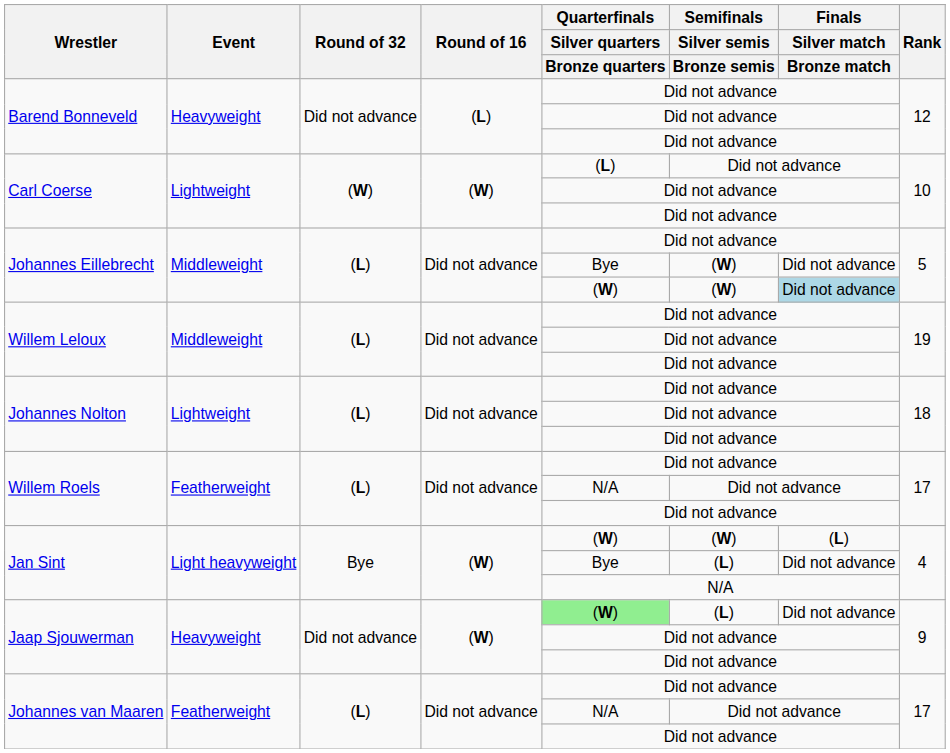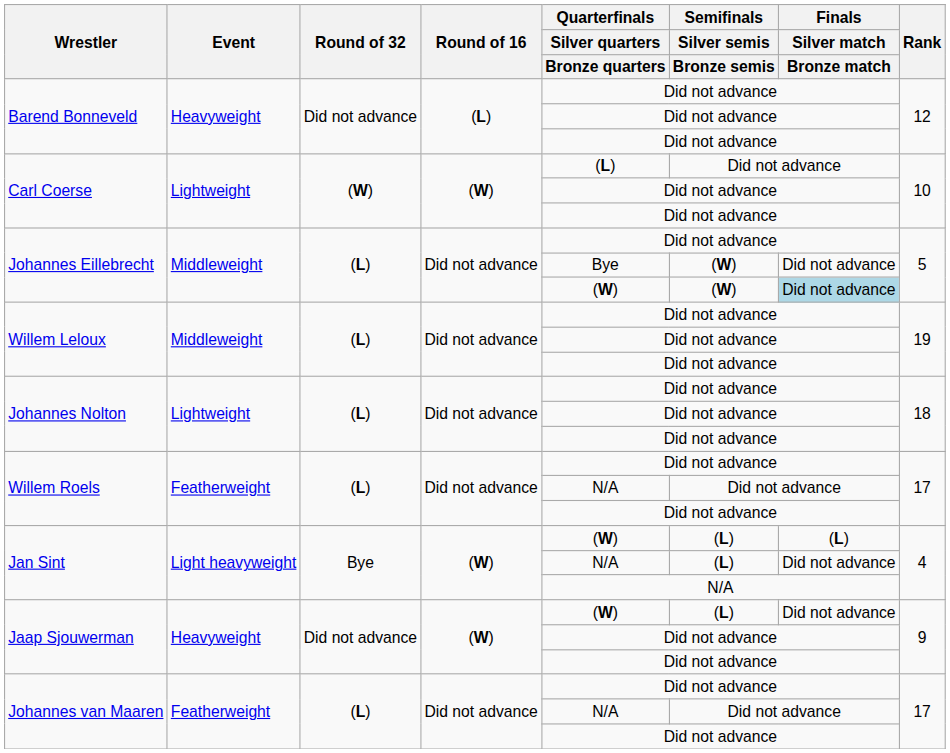(724, 538) (W) -> (724, 538) (L)
(605, 563) Bye -> (605, 563) N/A
(605, 612) lightgreen background -> (605, 612) no background
